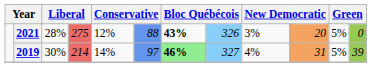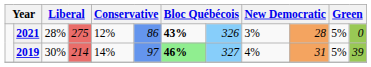(153, 33) 88 -> (153, 33) 86
(320, 33) 20 -> (320, 33) 28
